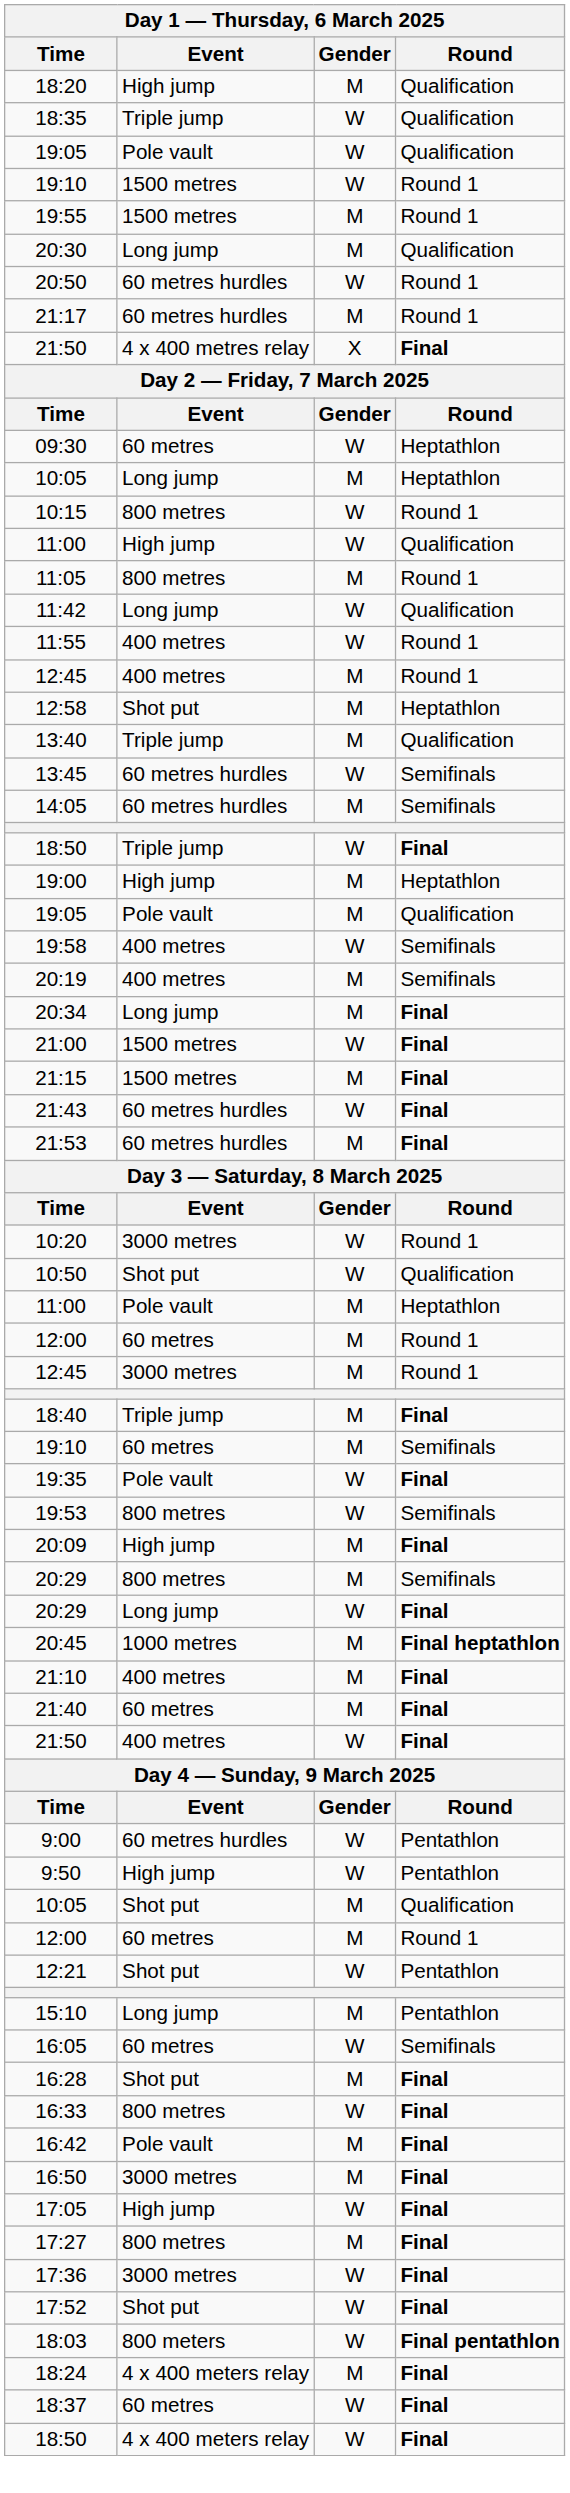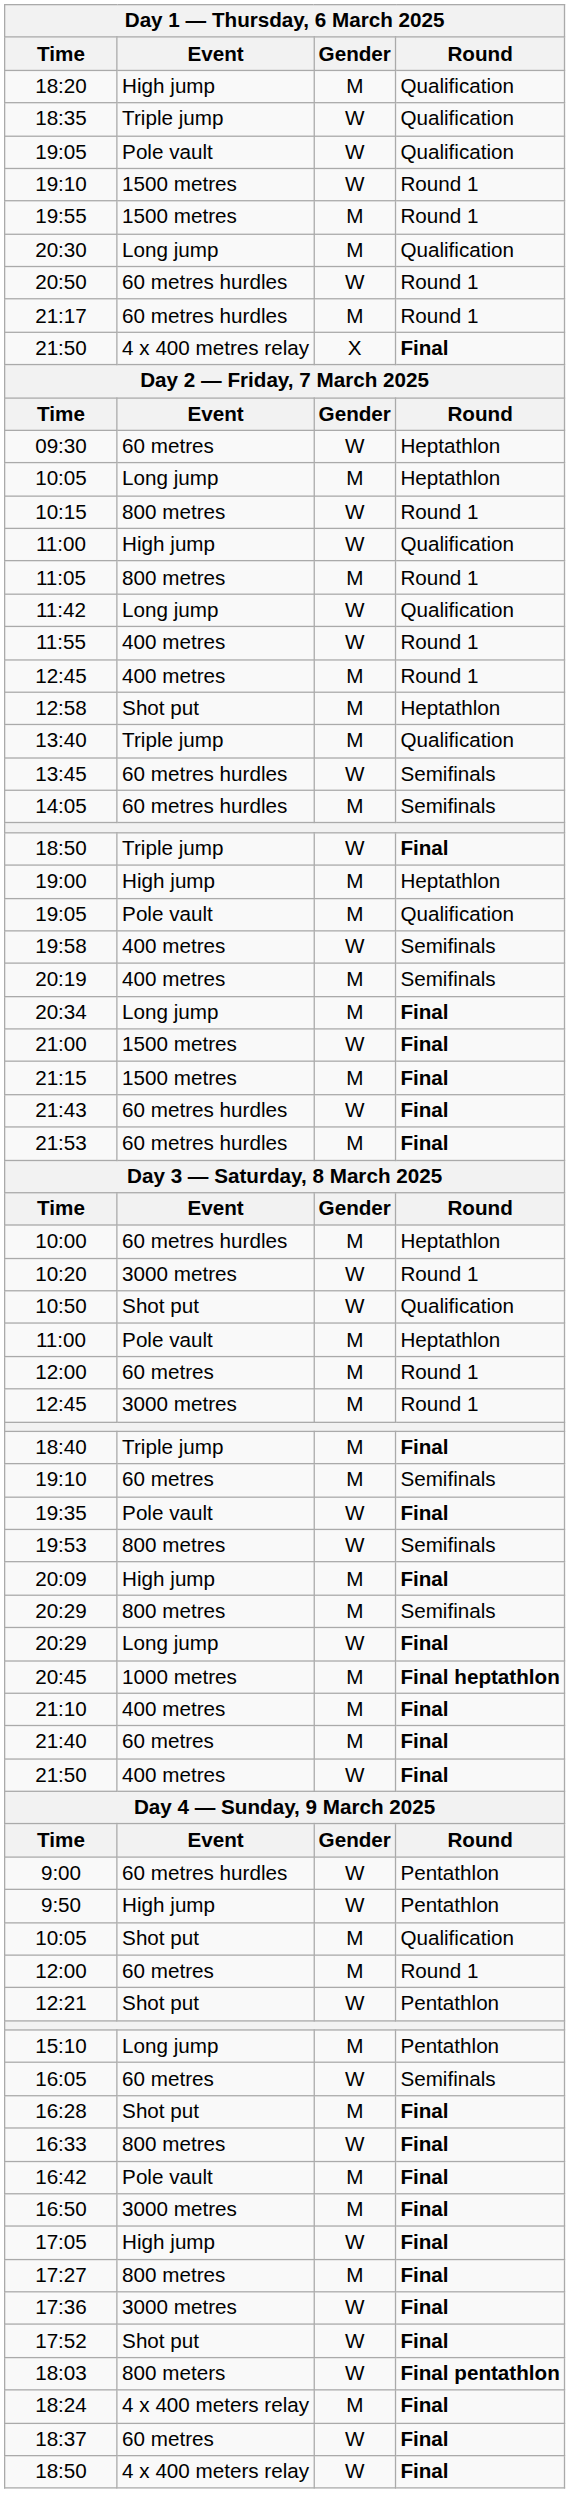+ row: (61, 1241)
